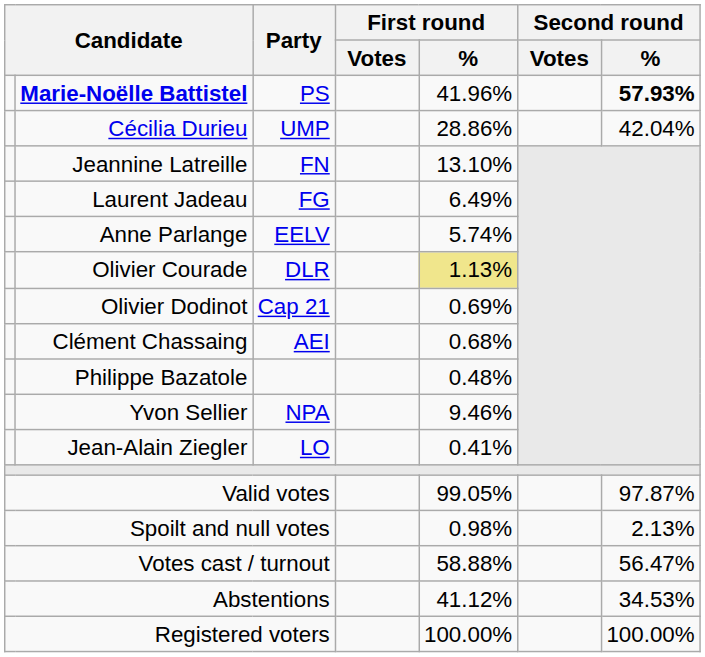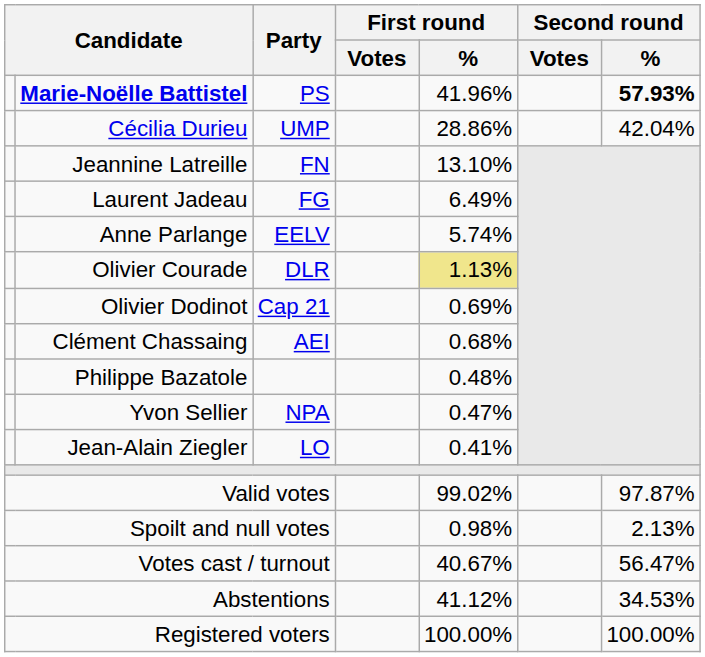(480, 412) 9.46% -> (480, 412) 0.47%
(474, 493) 99.05% -> (474, 493) 99.02%
(474, 564) 58.88% -> (474, 564) 40.67%
